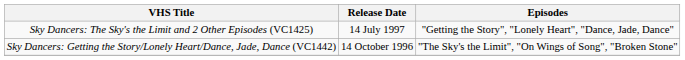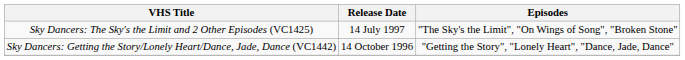(548, 30) "Getting the Story", "Lonely Heart", "Dance, Jade, Dance" -> (548, 30) "The Sky's the Limit", "On Wings of Song", "Broken Stone"
(548, 47) "The Sky's the Limit", "On Wings of Song", "Broken Stone" -> (548, 47) "Getting the Story", "Lonely Heart", "Dance, Jade, Dance"
